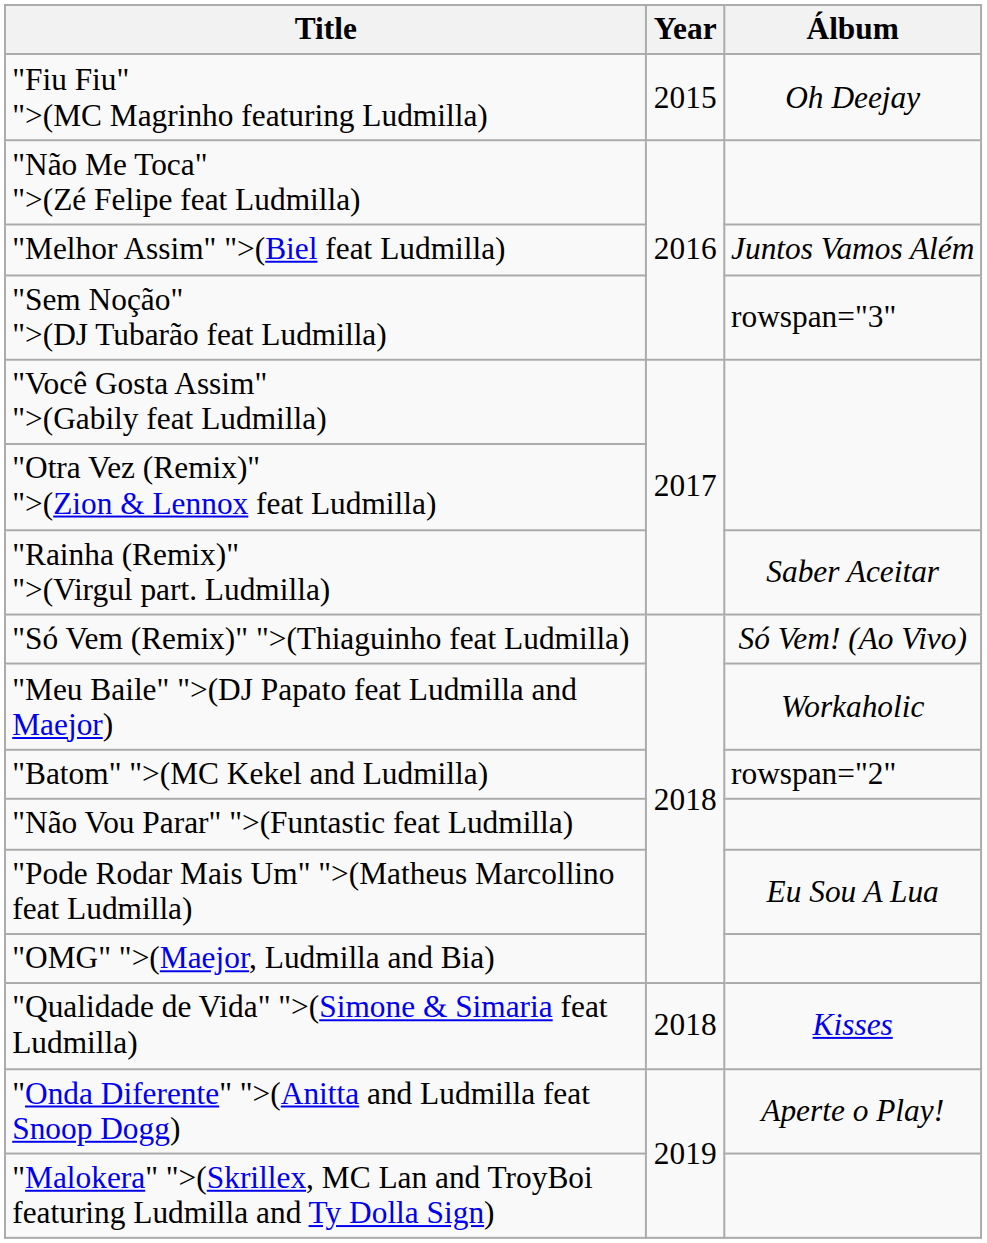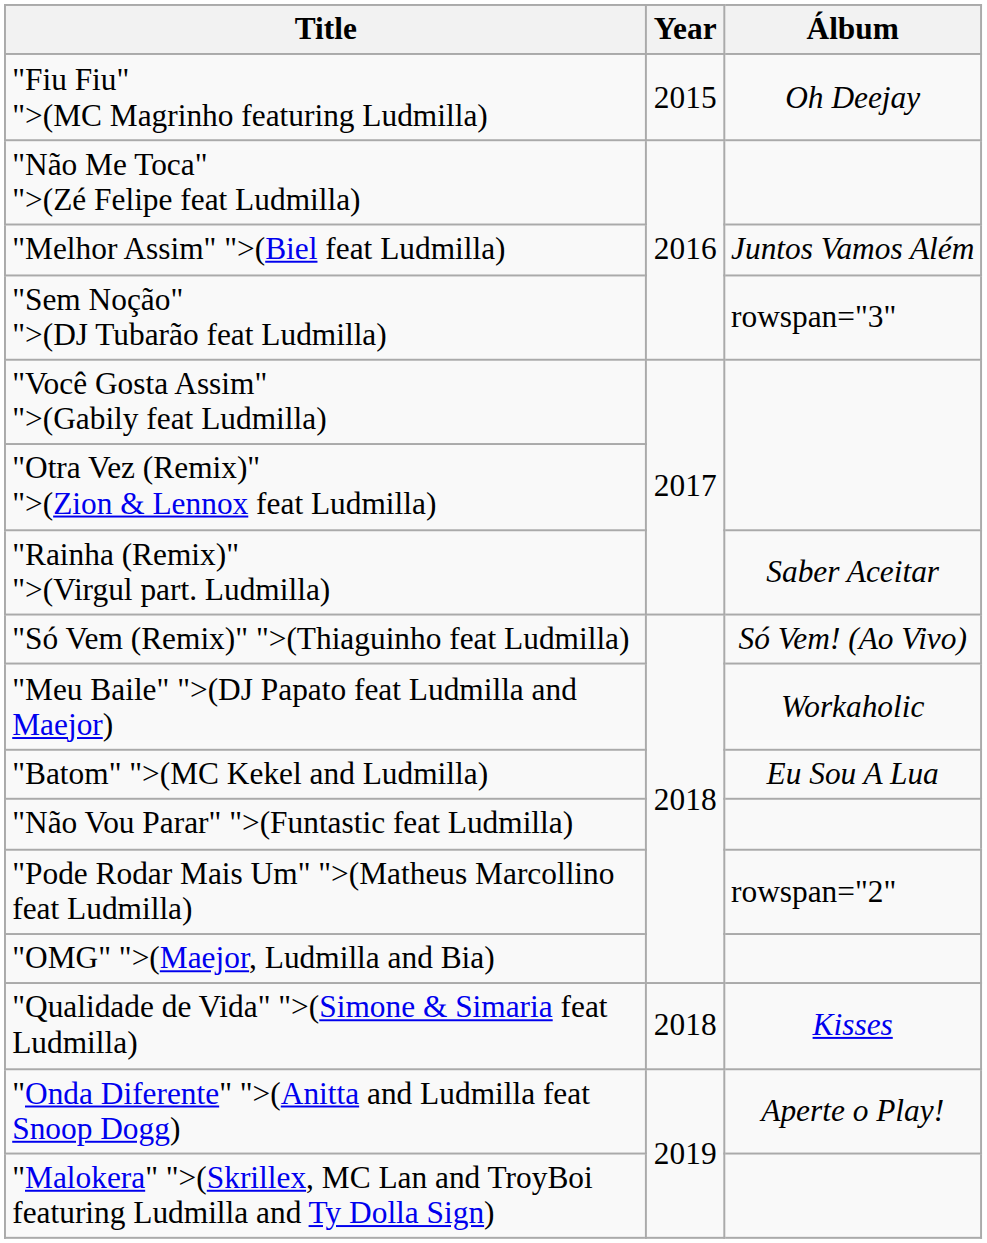(814, 773) rowspan="2" -> (853, 773) Eu Sou A Lua
(853, 890) Eu Sou A Lua -> (814, 890) rowspan="2"
